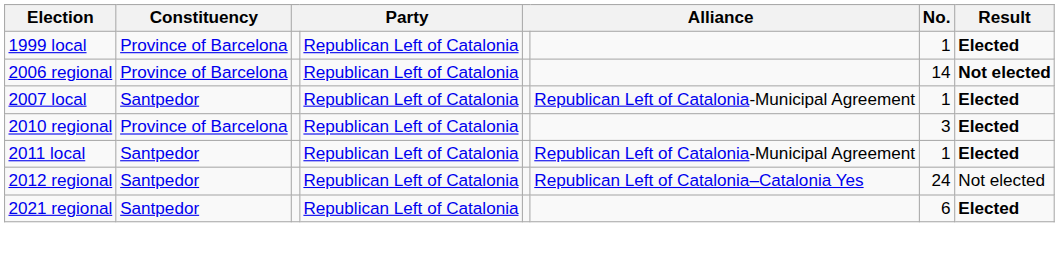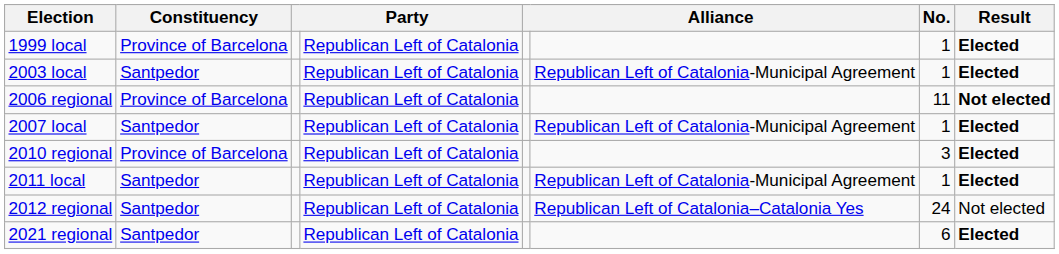+ row: (48, 72)
(941, 72) 14 -> (942, 99) 11
